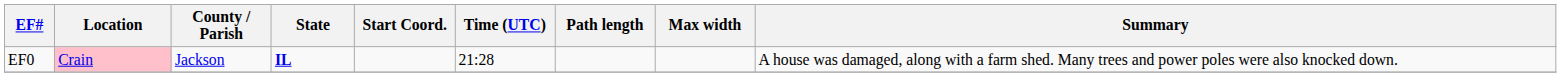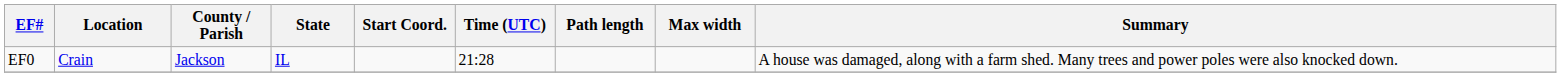(76, 59) pink background -> (76, 59) no background
(283, 59) bold -> (282, 59) normal
